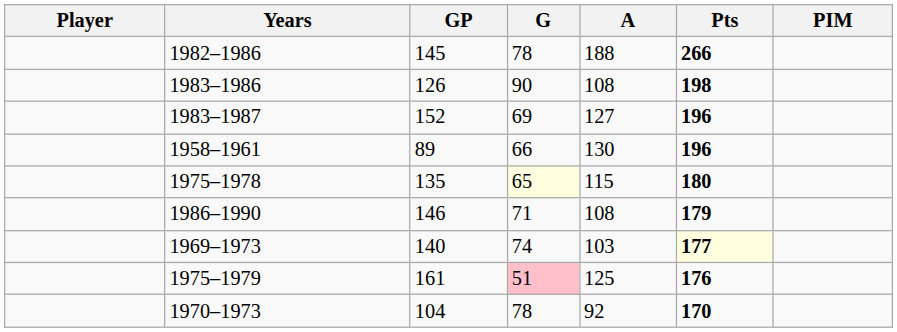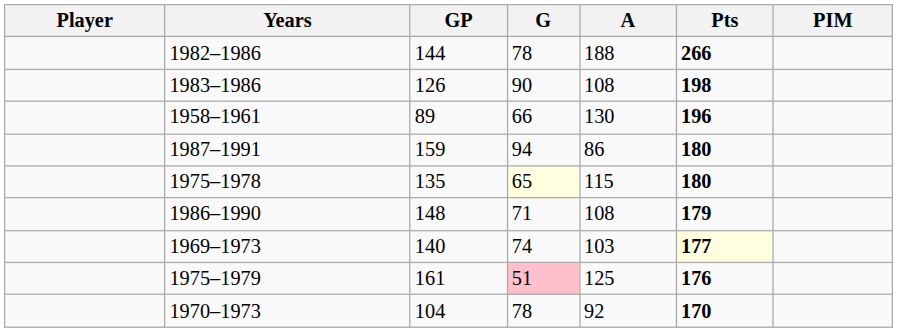(430, 52) 145 -> (430, 52) 144
- row: (215, 117)
+ row: (215, 149)
(430, 213) 146 -> (430, 213) 148
